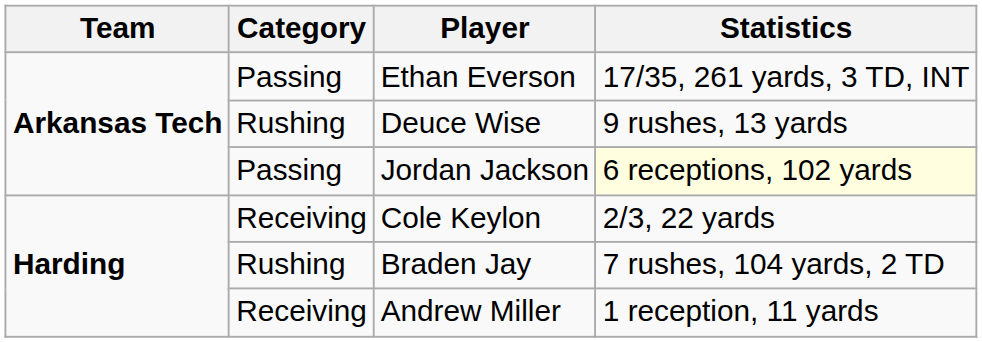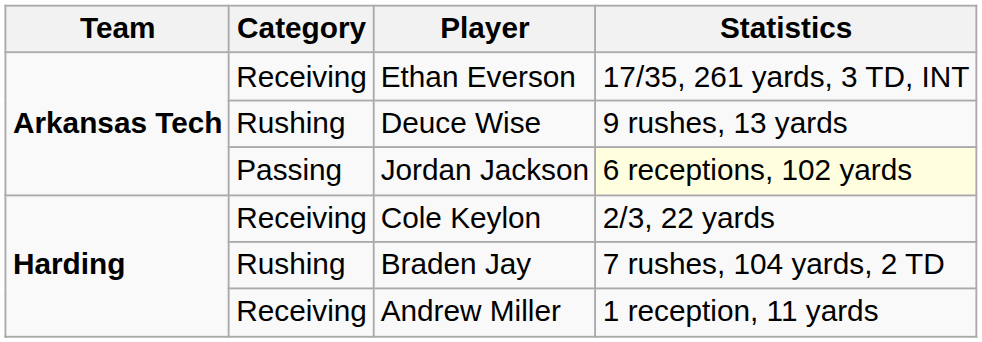(289, 76) Passing -> (302, 76) Receiving
